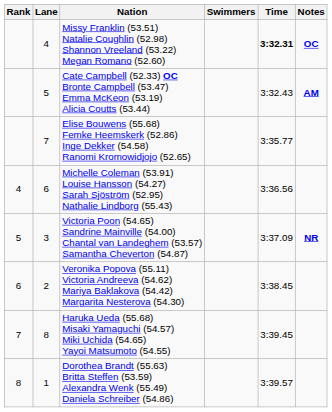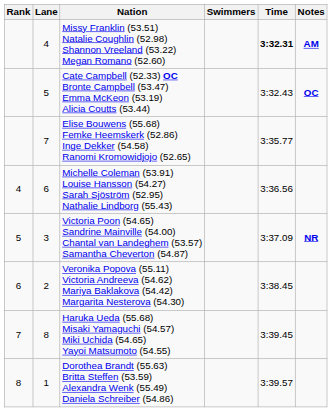(311, 44) OC -> (311, 44) AM
(311, 92) AM -> (311, 92) OC
